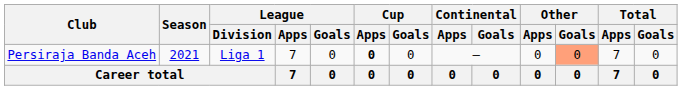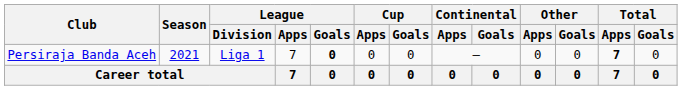(332, 55) normal -> (332, 55) bold
(371, 55) bold -> (371, 55) normal
(577, 55) lightsalmon background -> (577, 55) no background
(616, 55) normal -> (616, 55) bold
